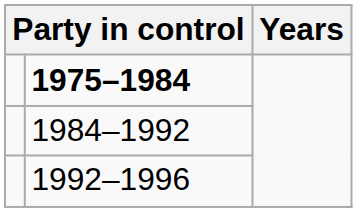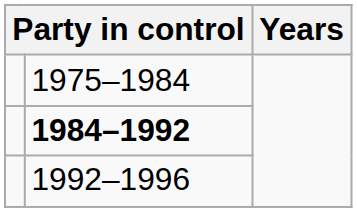(111, 79) bold -> (111, 79) normal
(111, 130) normal -> (111, 130) bold
